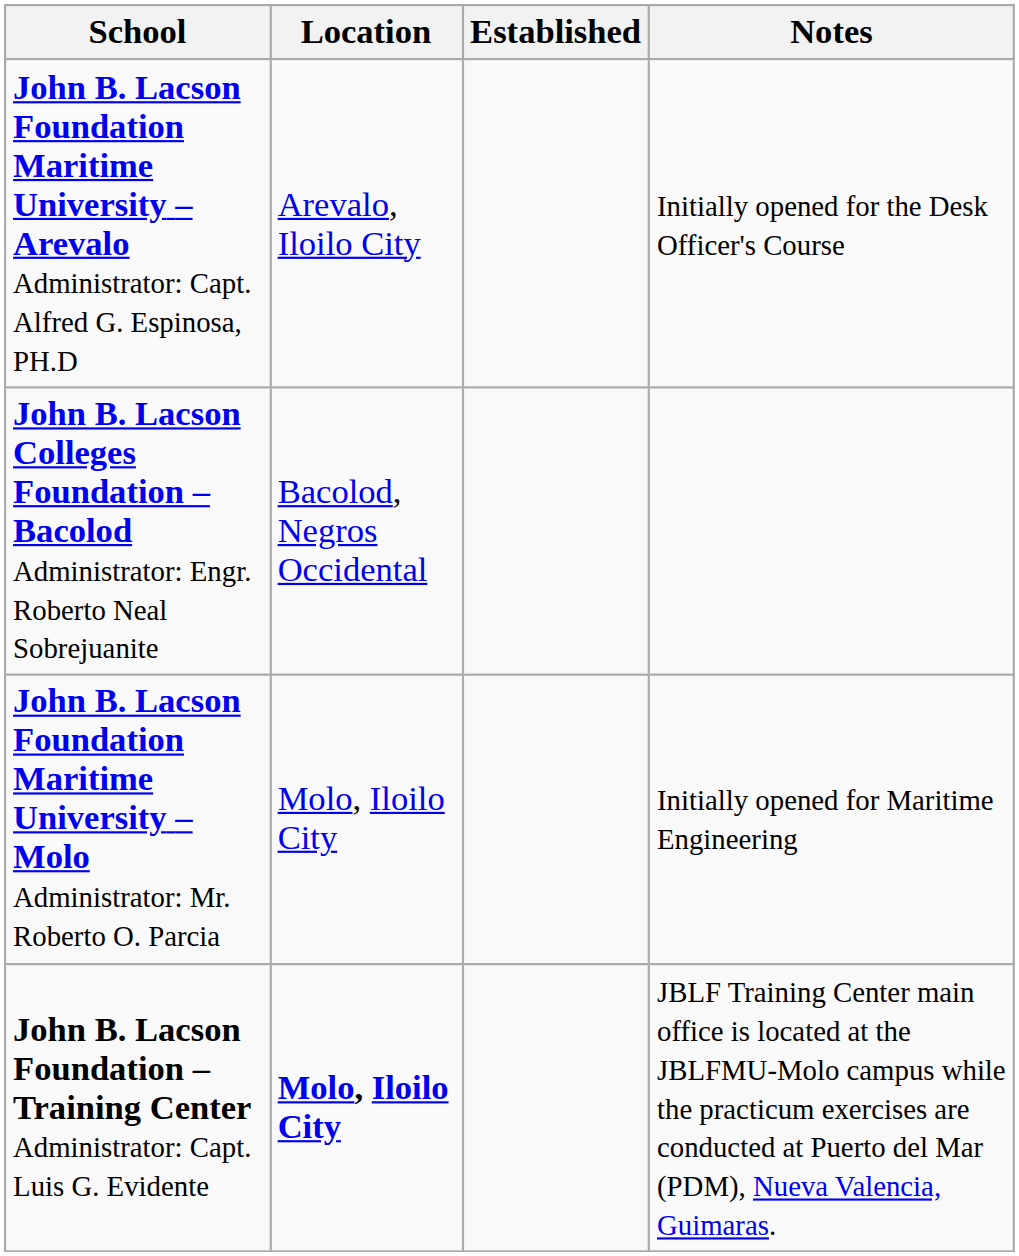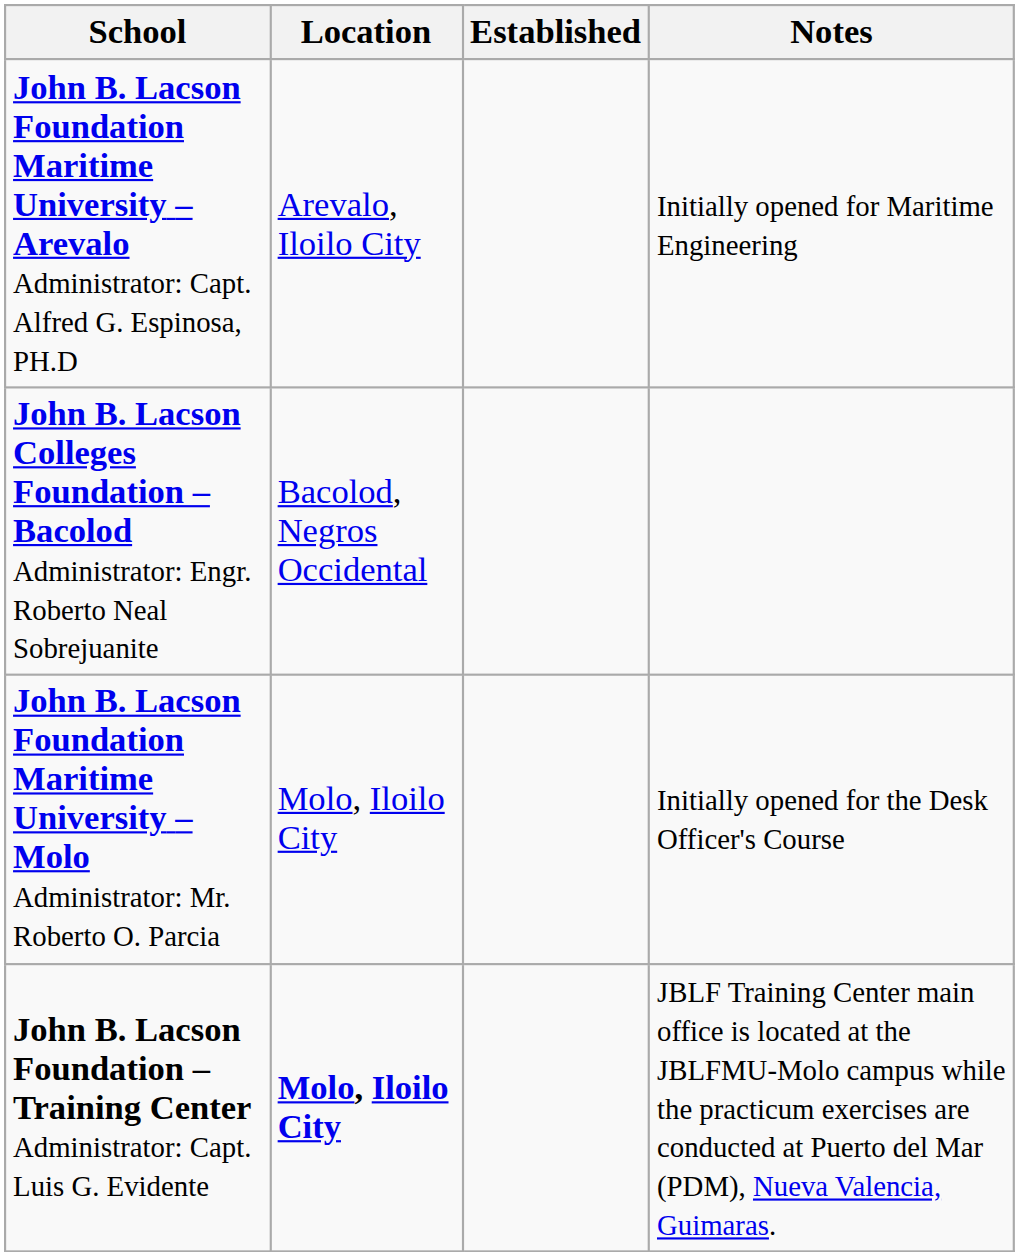(822, 224) Initially opened for the Desk Officer's Course -> (825, 224) Initially opened for Maritime Engineering
(825, 820) Initially opened for Maritime Engineering -> (822, 820) Initially opened for the Desk Officer's Course
